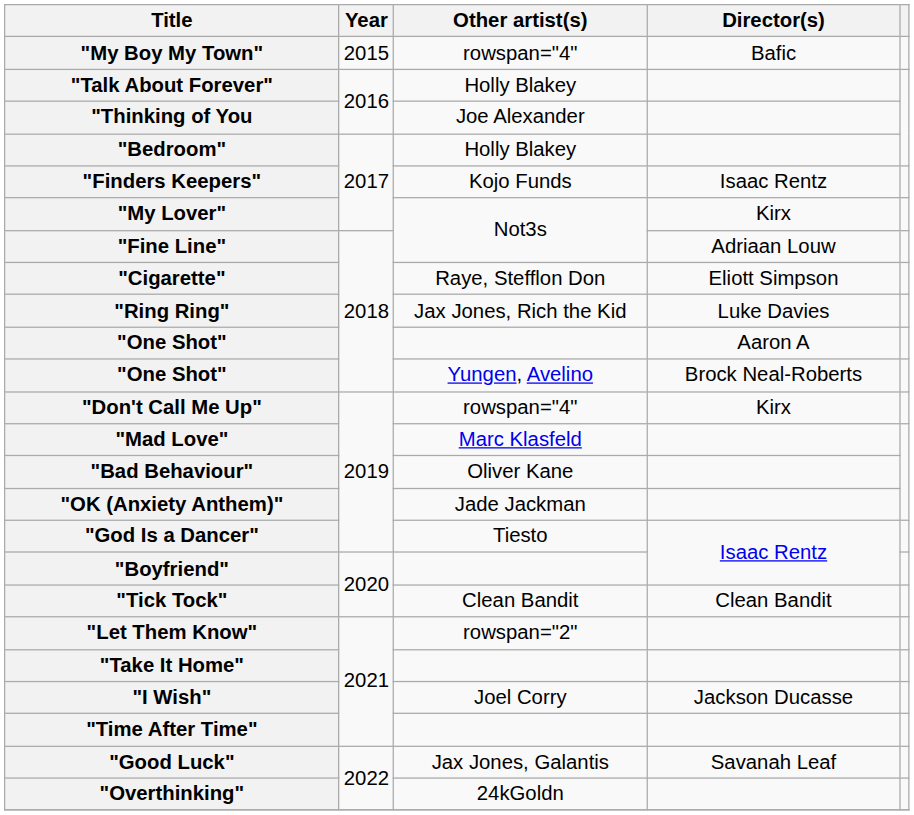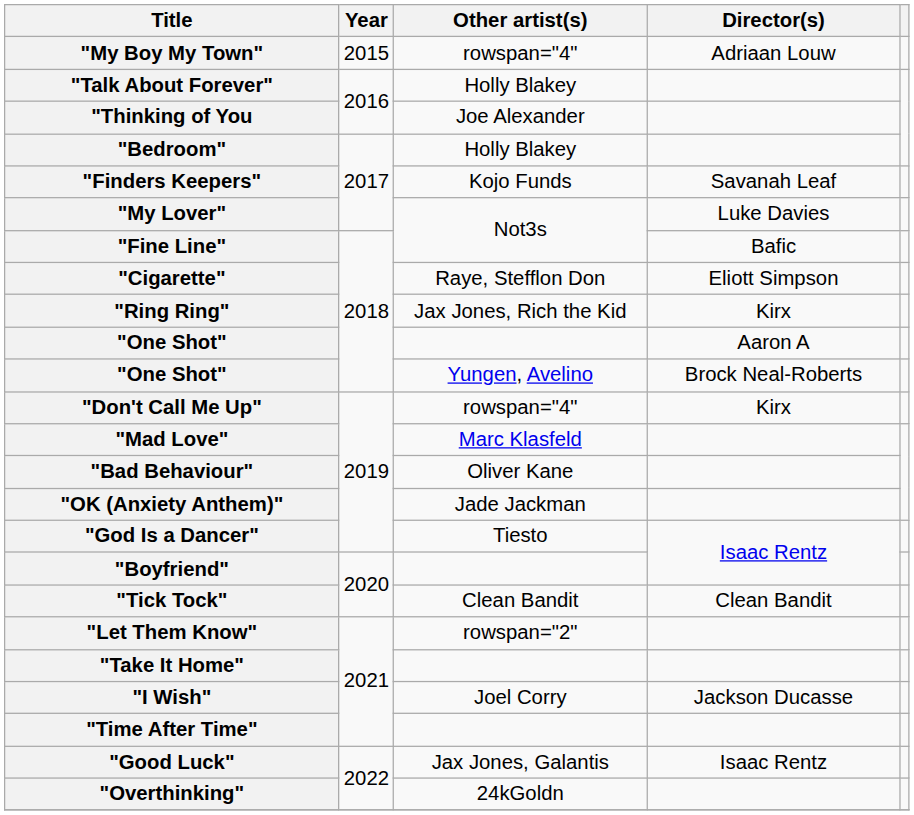(773, 52) Bafic -> (774, 52) Adriaan Louw
(773, 181) Isaac Rentz -> (774, 181) Savanah Leaf
(774, 213) Kirx -> (773, 213) Luke Davies
(774, 246) Adriaan Louw -> (773, 246) Bafic
(773, 310) Luke Davies -> (774, 310) Kirx
(774, 761) Savanah Leaf -> (773, 761) Isaac Rentz
